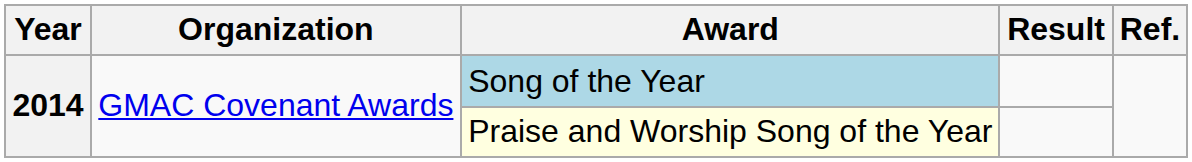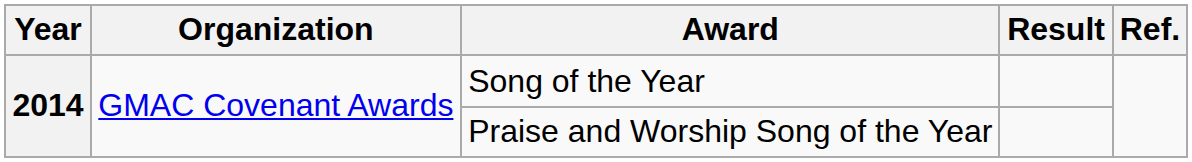(587, 80) lightblue background -> (587, 80) no background
(730, 131) lightyellow background -> (730, 131) no background
